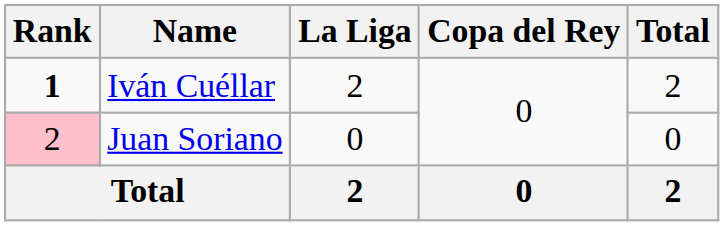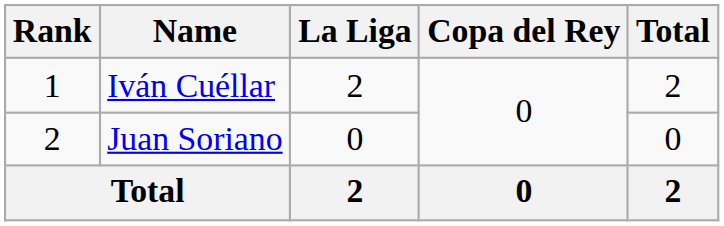(52, 84) bold -> (52, 84) normal
(52, 138) pink background -> (52, 138) no background
